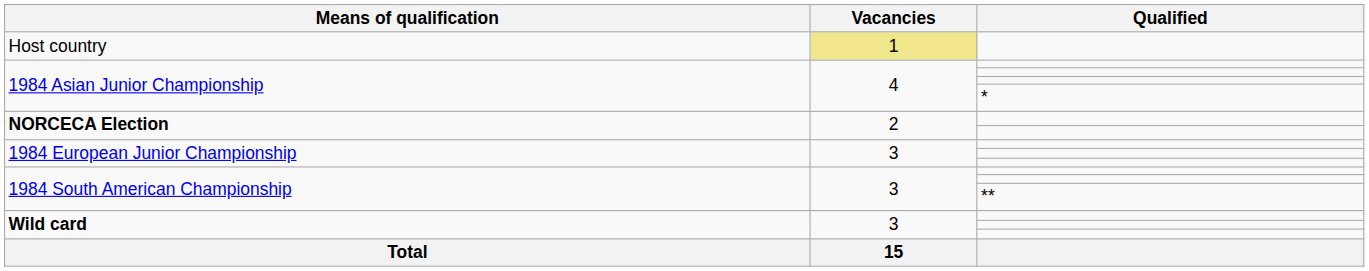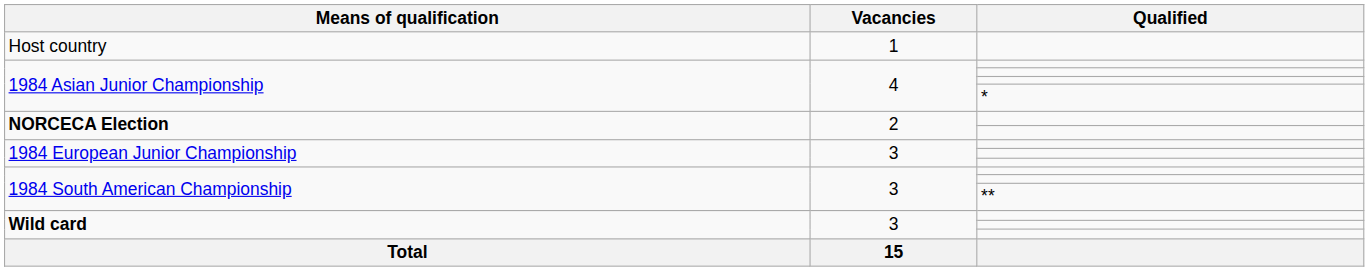(894, 45) khaki background -> (894, 45) no background
